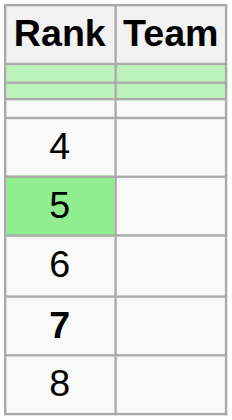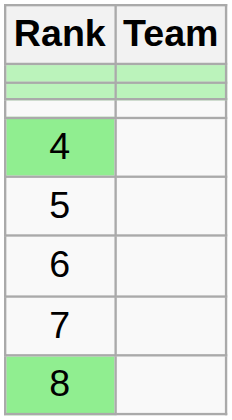(60, 145) no background -> (60, 145) lightgreen background
(60, 205) lightgreen background -> (60, 205) no background
(60, 324) bold -> (60, 324) normal
(60, 384) no background -> (60, 384) lightgreen background
